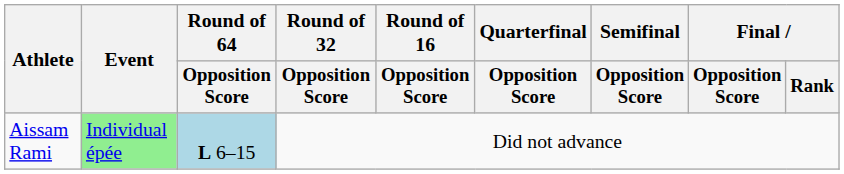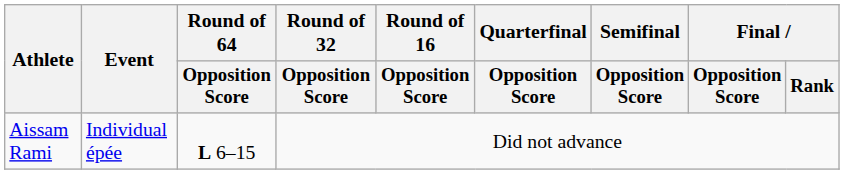(126, 141) lightgreen background -> (126, 141) no background
(227, 152) lightblue background -> (227, 152) no background
